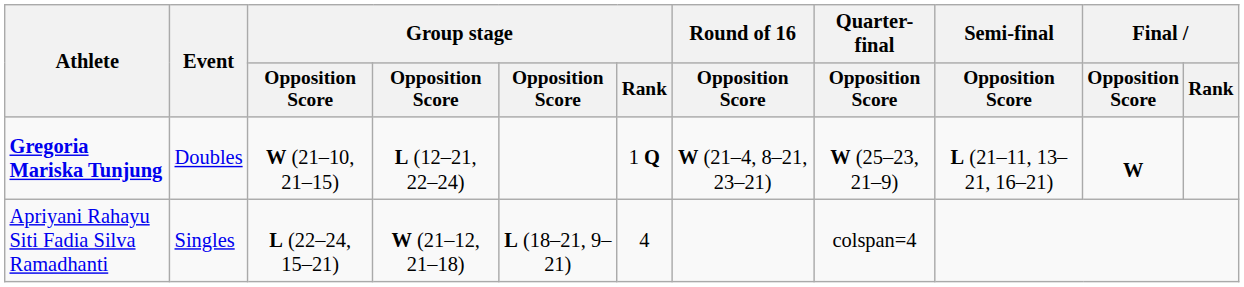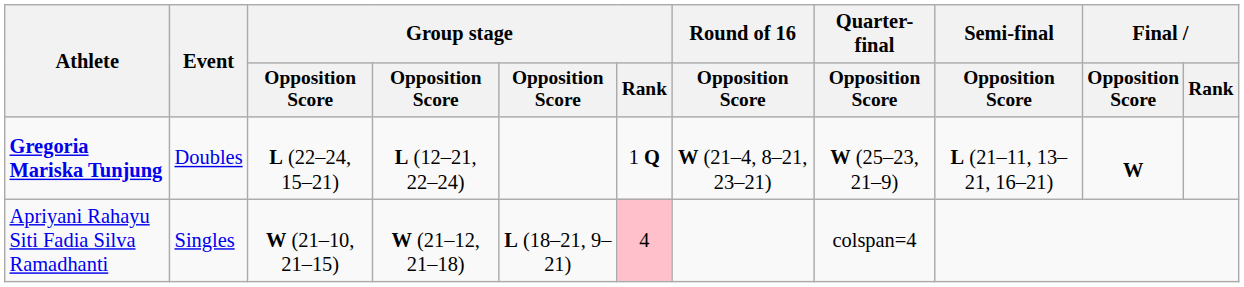(310, 170) W (21–10, 21–15) -> (310, 170) L (22–24, 15–21)
(310, 252) L (22–24, 15–21) -> (310, 252) W (21–10, 21–15)
(644, 240) no background -> (644, 240) pink background
